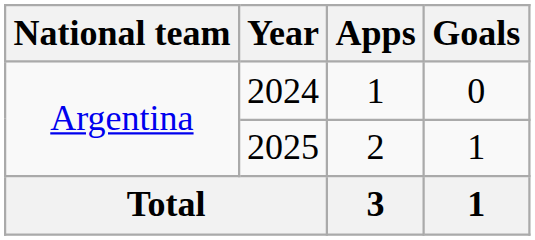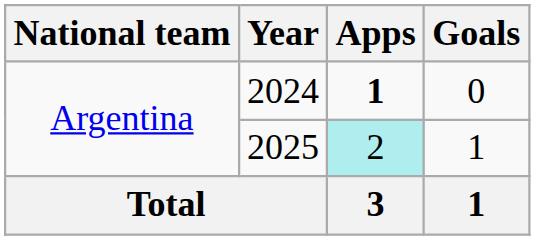(376, 90) normal -> (376, 90) bold
(376, 147) no background -> (376, 147) paleturquoise background
